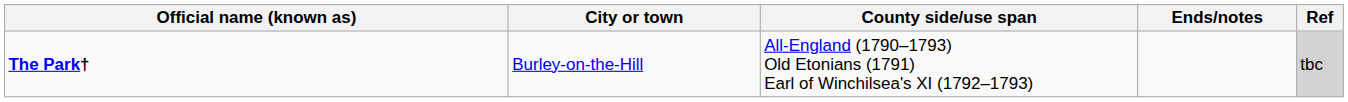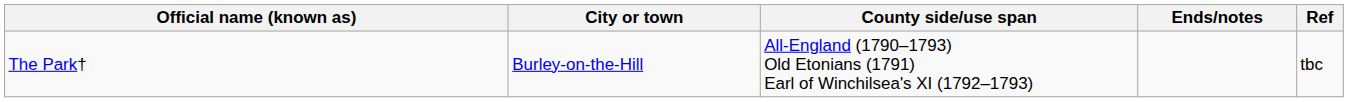(49, 63) bold -> (48, 63) normal
(1312, 63) lightgrey background -> (1312, 63) no background
